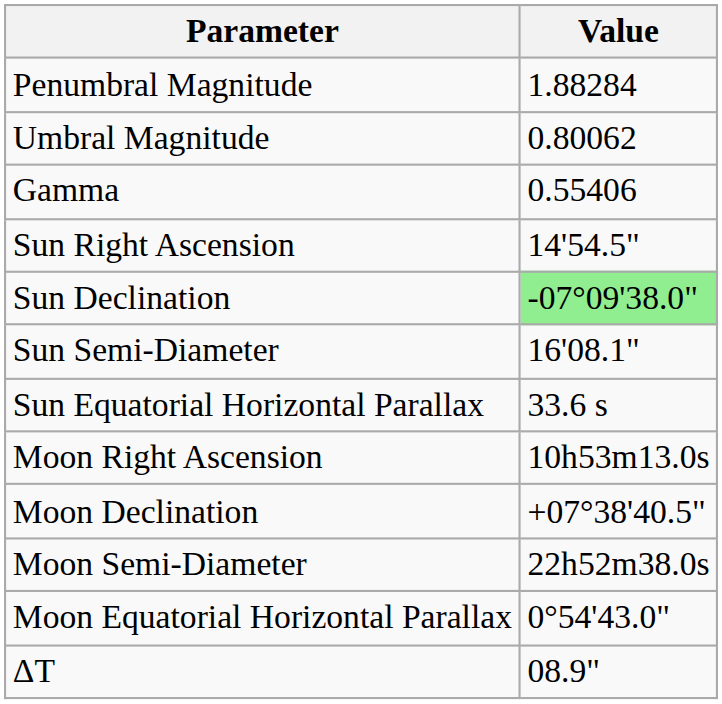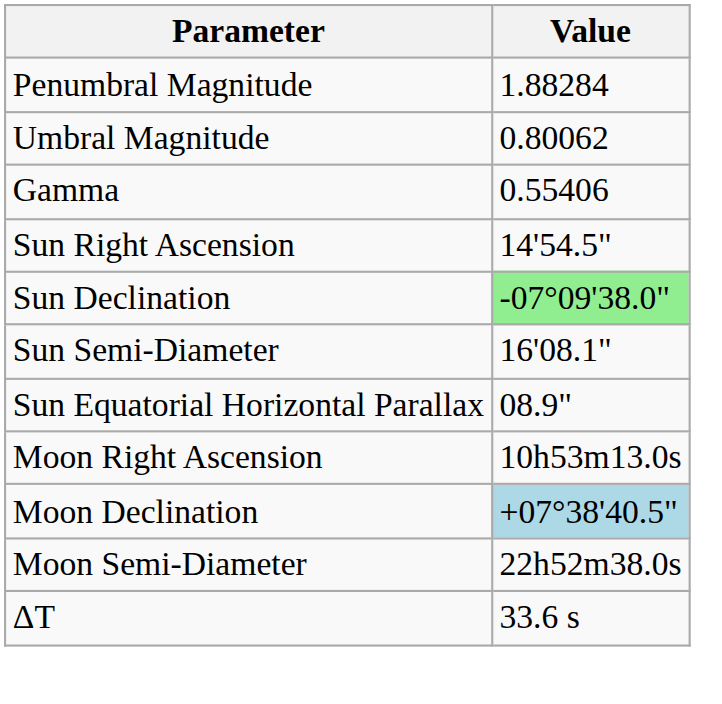(568, 404) 33.6 s -> (536, 404) 08.9"
(617, 510) no background -> (589, 510) lightblue background
- row: (262, 617)
(564, 670) 08.9" -> (540, 617) 33.6 s
